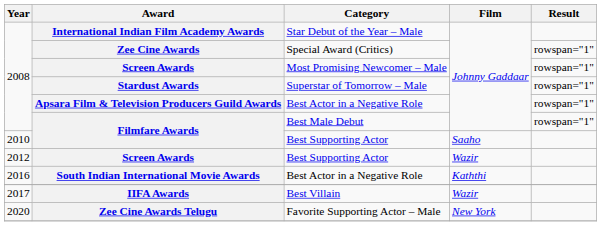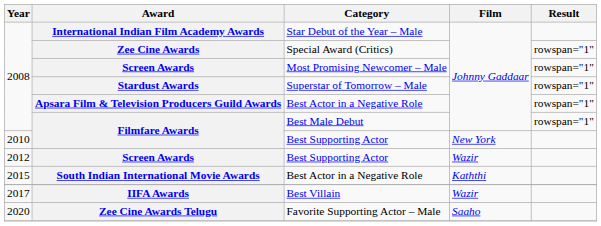(466, 139) Saaho -> (474, 139) New York
(18, 175) 2016 -> (18, 175) 2015
(474, 211) New York -> (466, 211) Saaho
